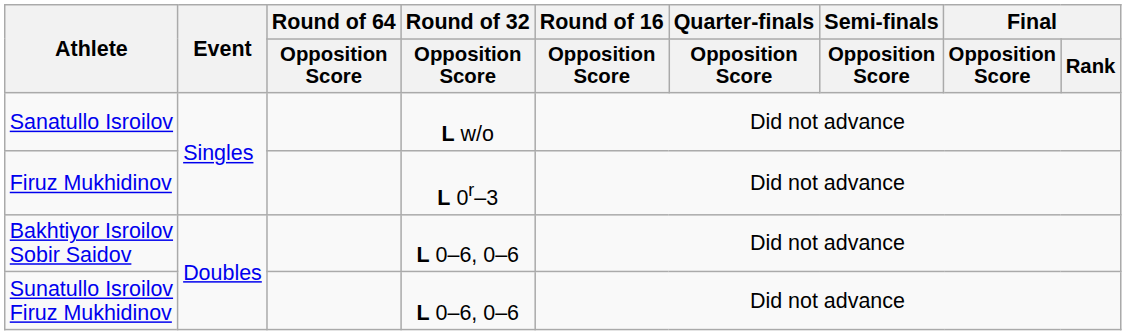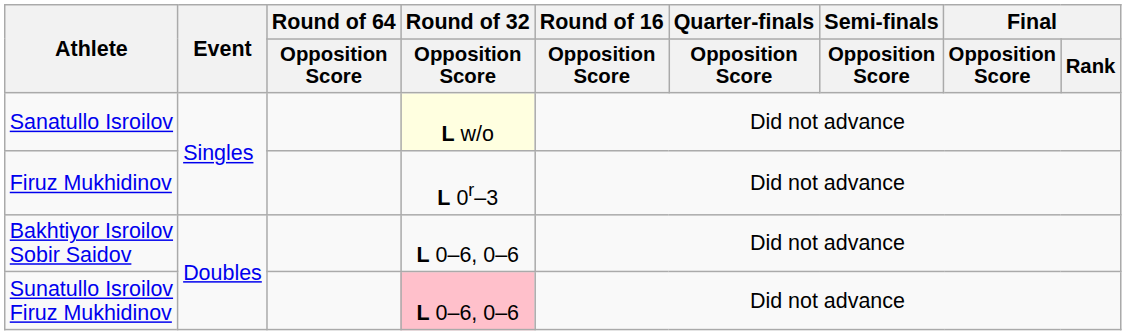(468, 134) no background -> (468, 134) lightyellow background
(468, 313) no background -> (468, 313) pink background
